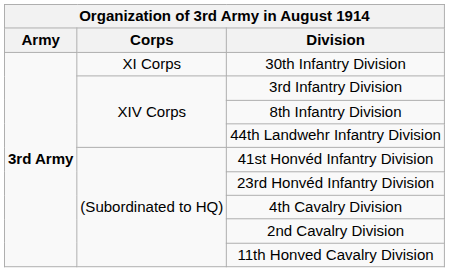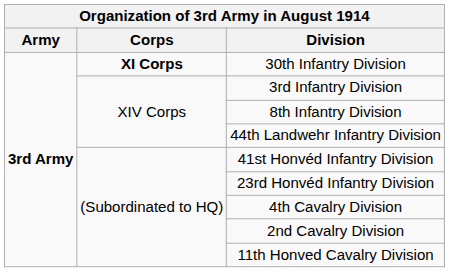(152, 64) normal -> (152, 64) bold
